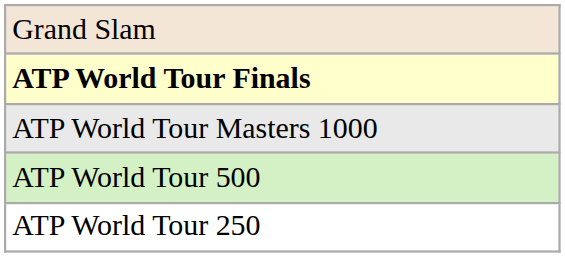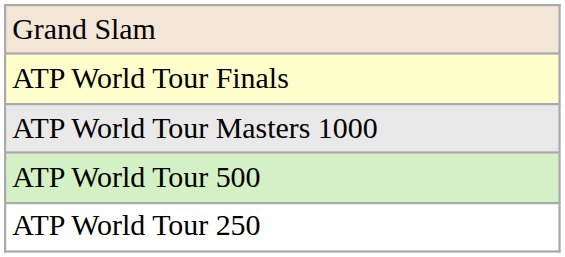(161, 78) bold -> (150, 78) normal
